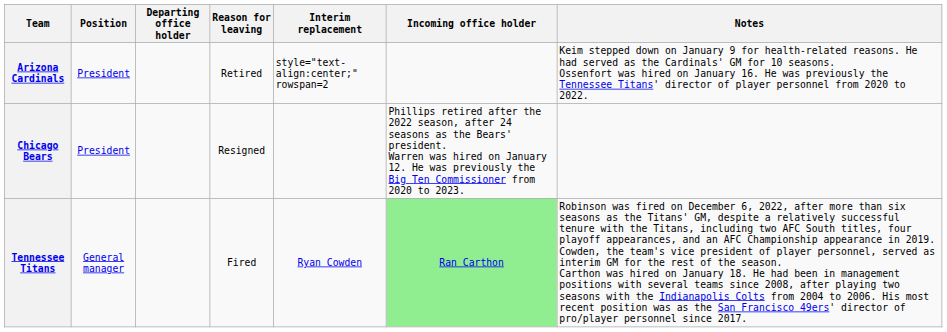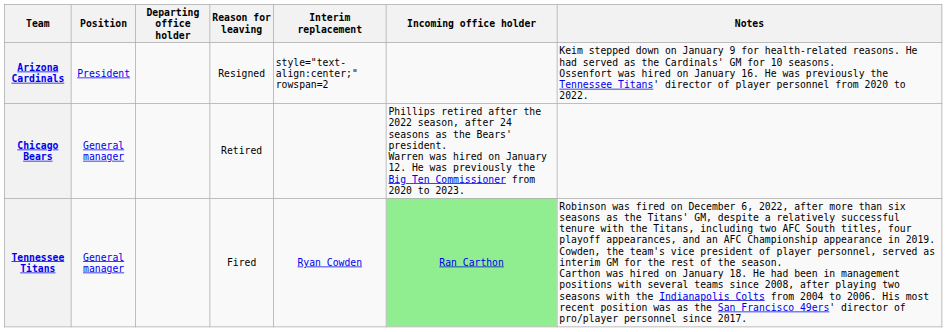(242, 73) Retired -> (242, 73) Resigned
(104, 151) President -> (104, 151) General manager
(242, 151) Resigned -> (242, 151) Retired
